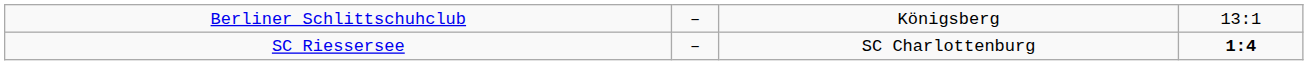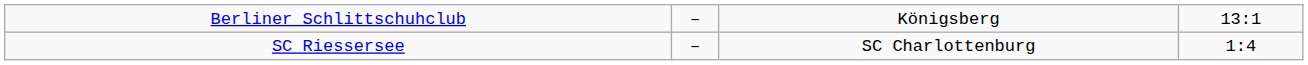(1241, 46) bold -> (1241, 46) normal
